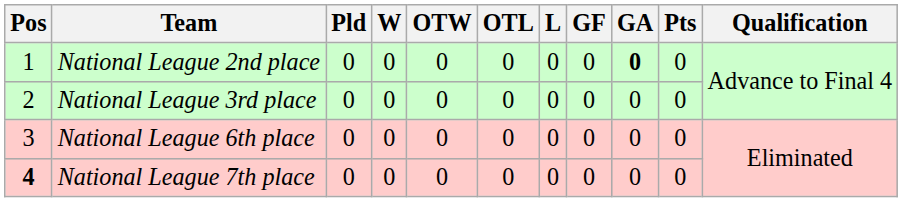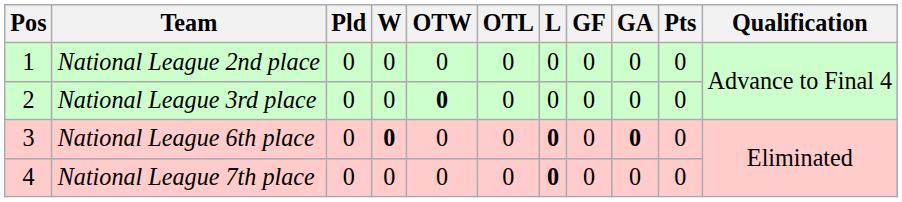(635, 61) bold -> (635, 61) normal
(442, 100) normal -> (442, 100) bold
(389, 138) normal -> (389, 138) bold
(553, 138) normal -> (553, 138) bold
(635, 138) normal -> (635, 138) bold
(28, 176) bold -> (28, 176) normal
(553, 176) normal -> (553, 176) bold
